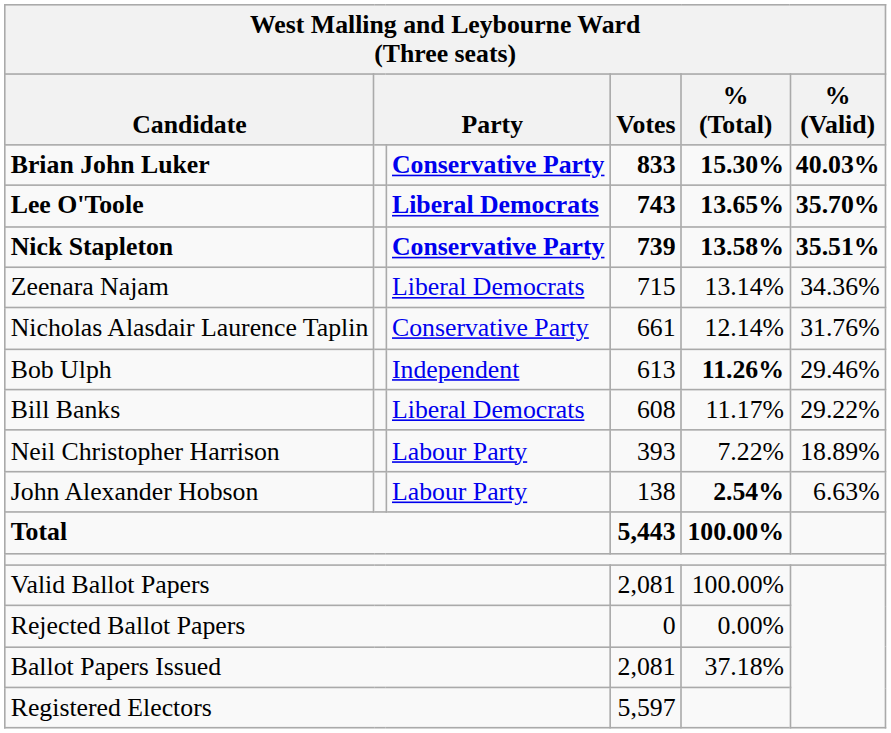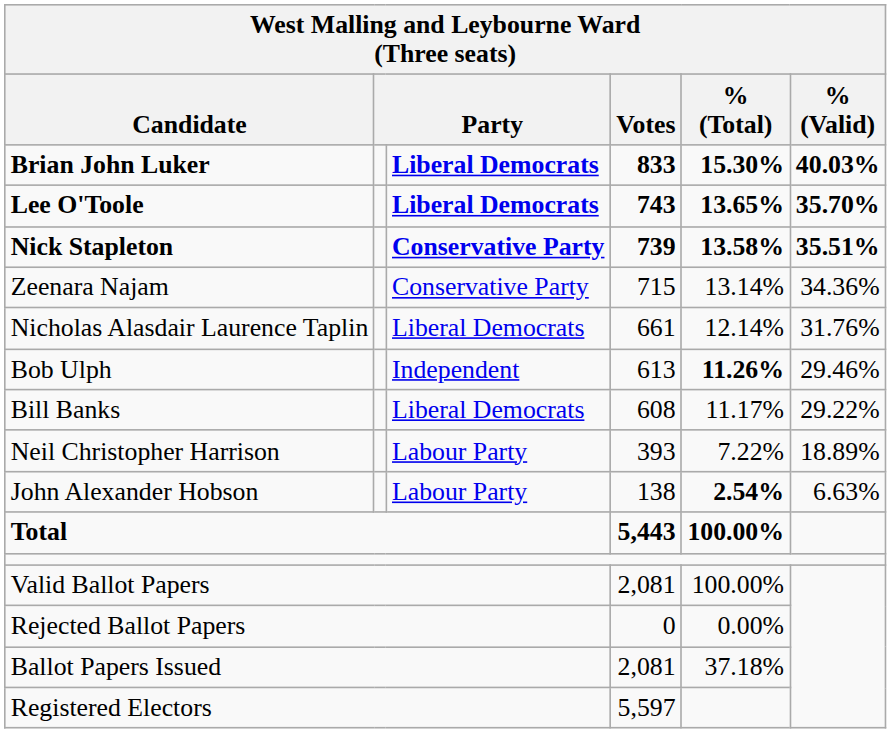(498, 164) Conservative Party -> (495, 164) Liberal Democrats
(488, 287) Liberal Democrats -> (490, 287) Conservative Party
(490, 328) Conservative Party -> (488, 328) Liberal Democrats
